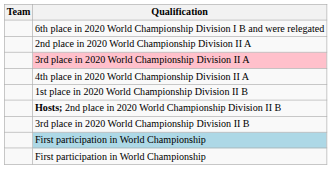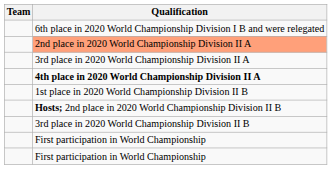(143, 44) no background -> (143, 44) lightsalmon background
(142, 60) pink background -> (142, 60) no background
(142, 76) normal -> (148, 76) bold
(120, 140) lightblue background -> (120, 140) no background
